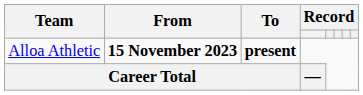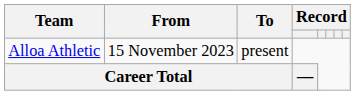(172, 50) bold -> (171, 50) normal
(270, 50) bold -> (265, 50) normal
